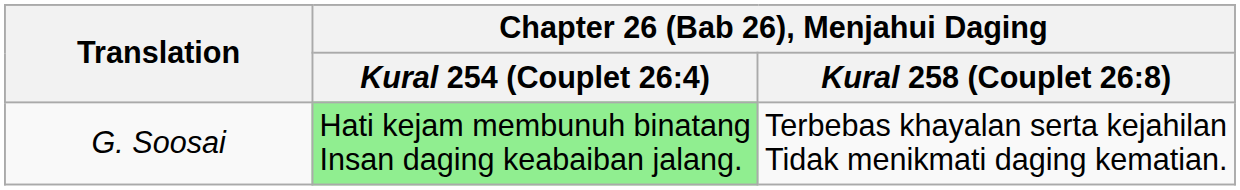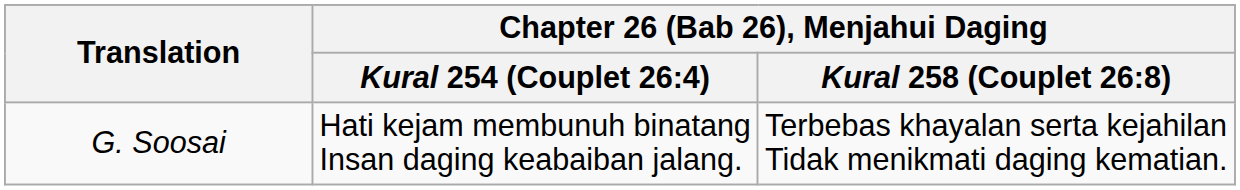(535, 142) lightgreen background -> (535, 142) no background
